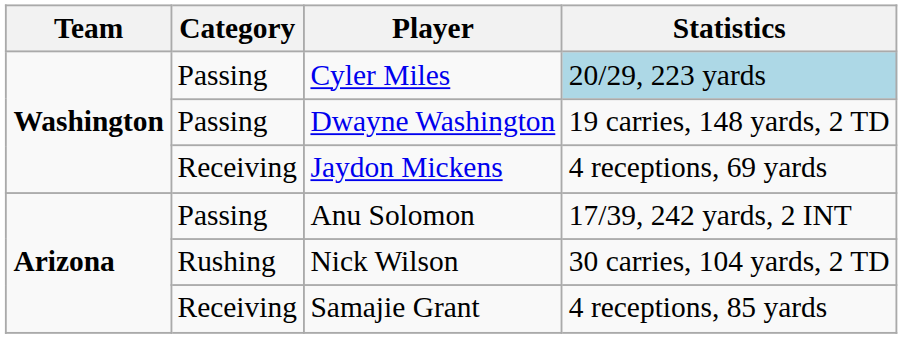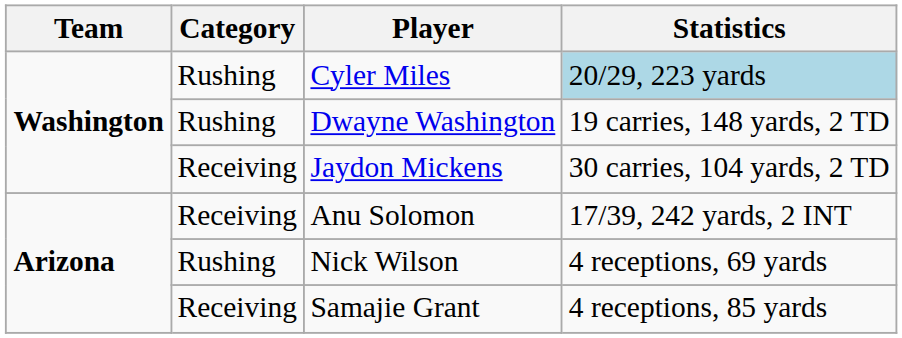(222, 74) Passing -> (227, 74) Rushing
(222, 121) Passing -> (227, 121) Rushing
(698, 168) 4 receptions, 69 yards -> (729, 168) 30 carries, 104 yards, 2 TD
(222, 215) Passing -> (237, 215) Receiving
(729, 261) 30 carries, 104 yards, 2 TD -> (698, 261) 4 receptions, 69 yards
